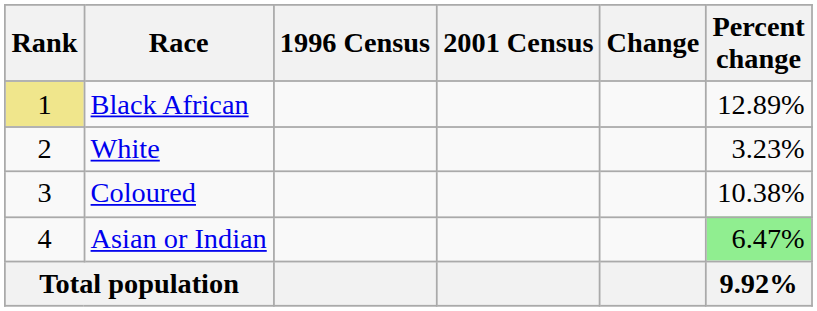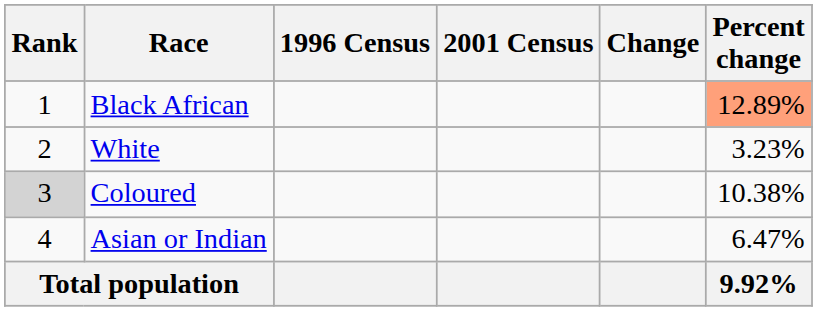(44, 103) khaki background -> (44, 103) no background
(761, 103) no background -> (761, 103) lightsalmon background
(44, 193) no background -> (44, 193) lightgrey background
(768, 238) lightgreen background -> (768, 238) no background
